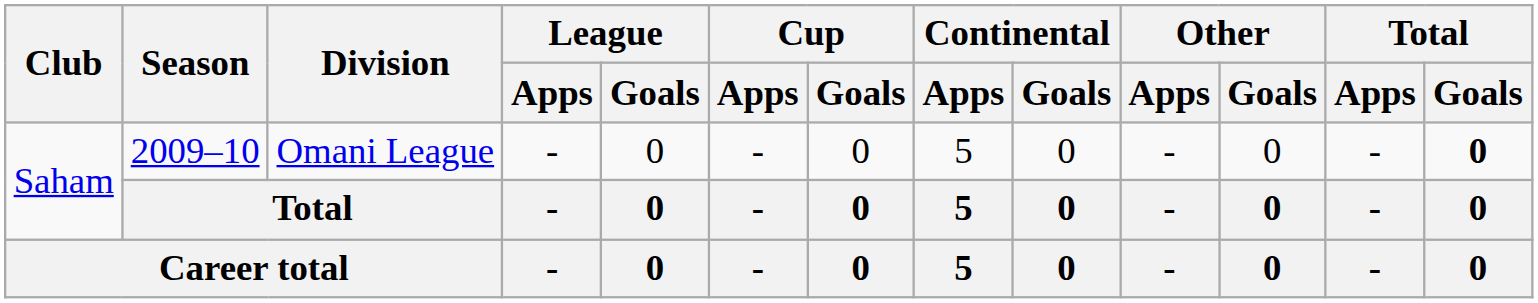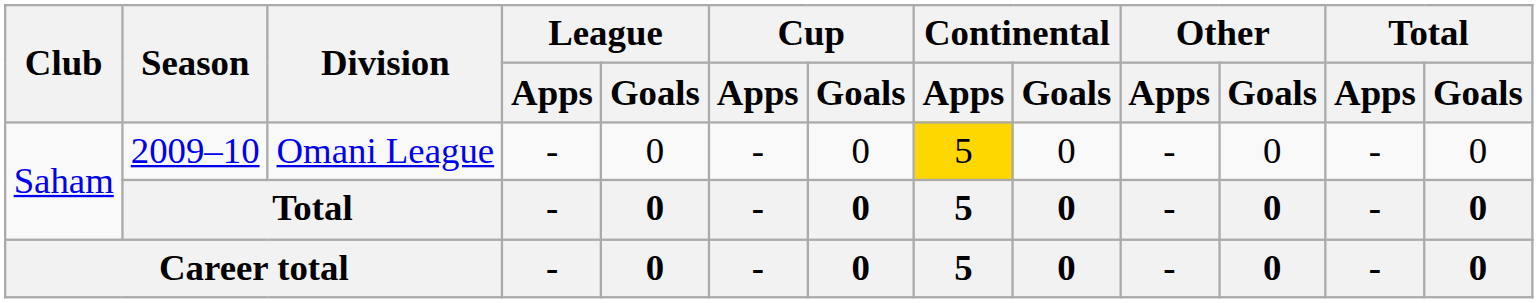(963, 150) no background -> (963, 150) gold background
(1478, 150) bold -> (1478, 150) normal
